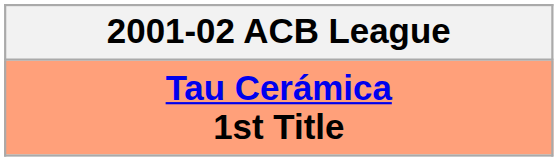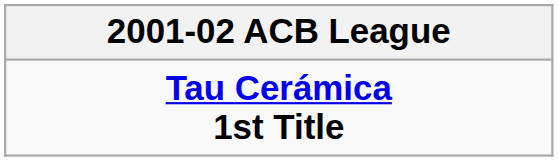(279, 107) lightsalmon background -> (279, 107) no background
